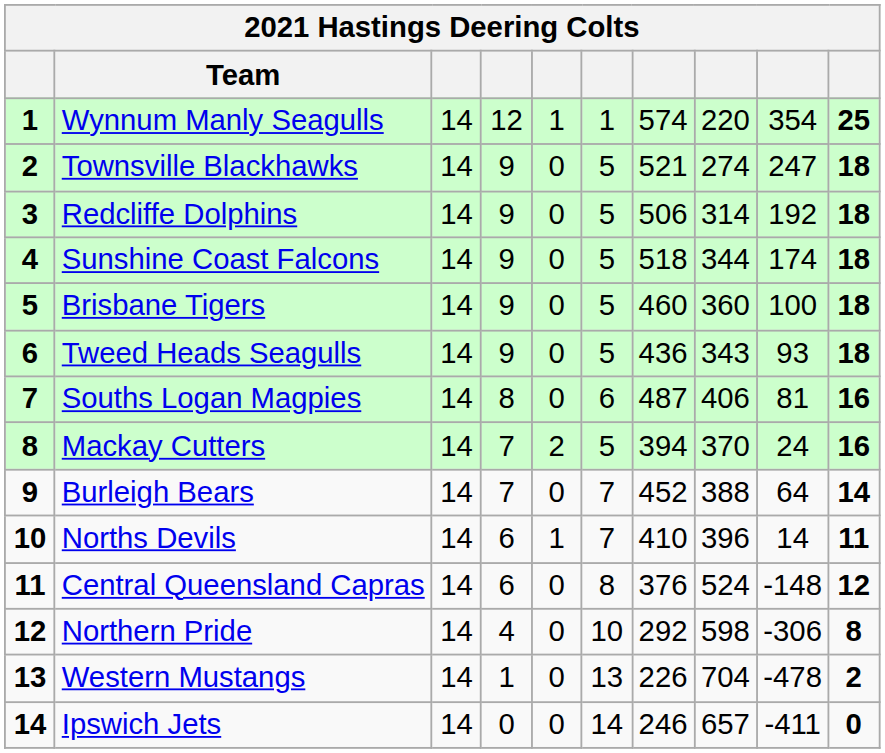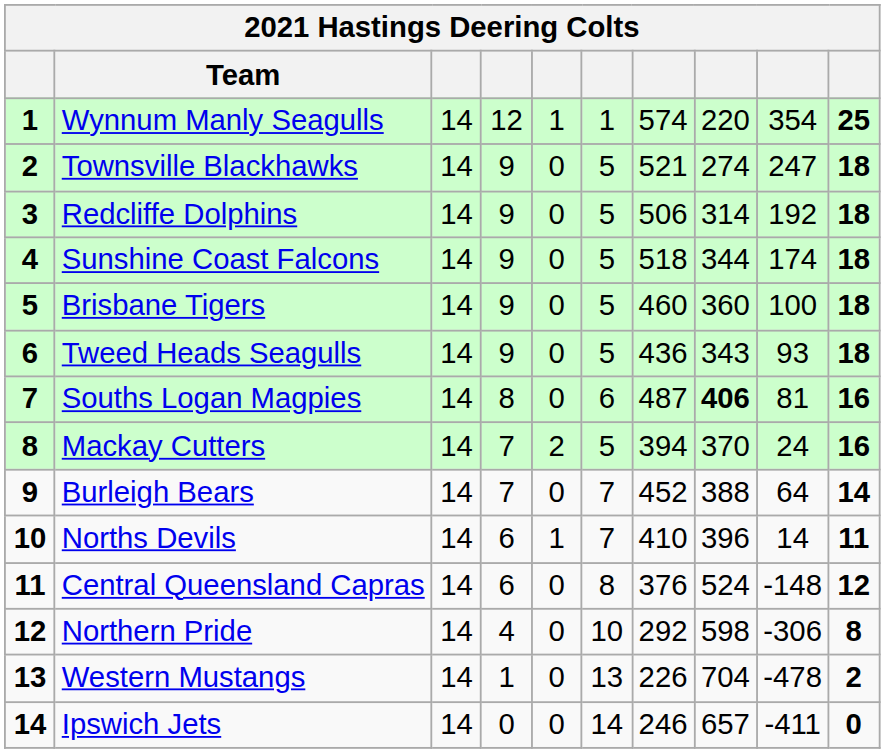(725, 399) normal -> (725, 399) bold
